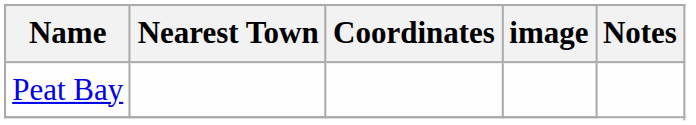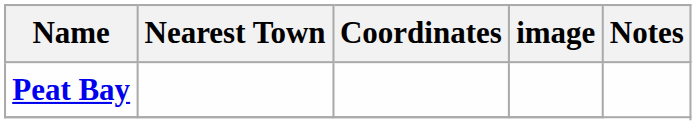(68, 88) normal -> (71, 88) bold
